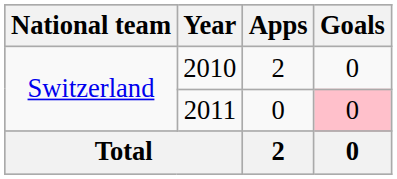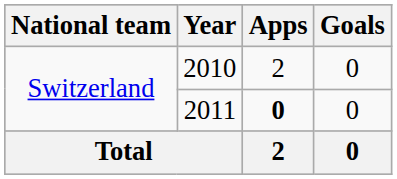(278, 109) normal -> (278, 109) bold
(352, 109) pink background -> (352, 109) no background
